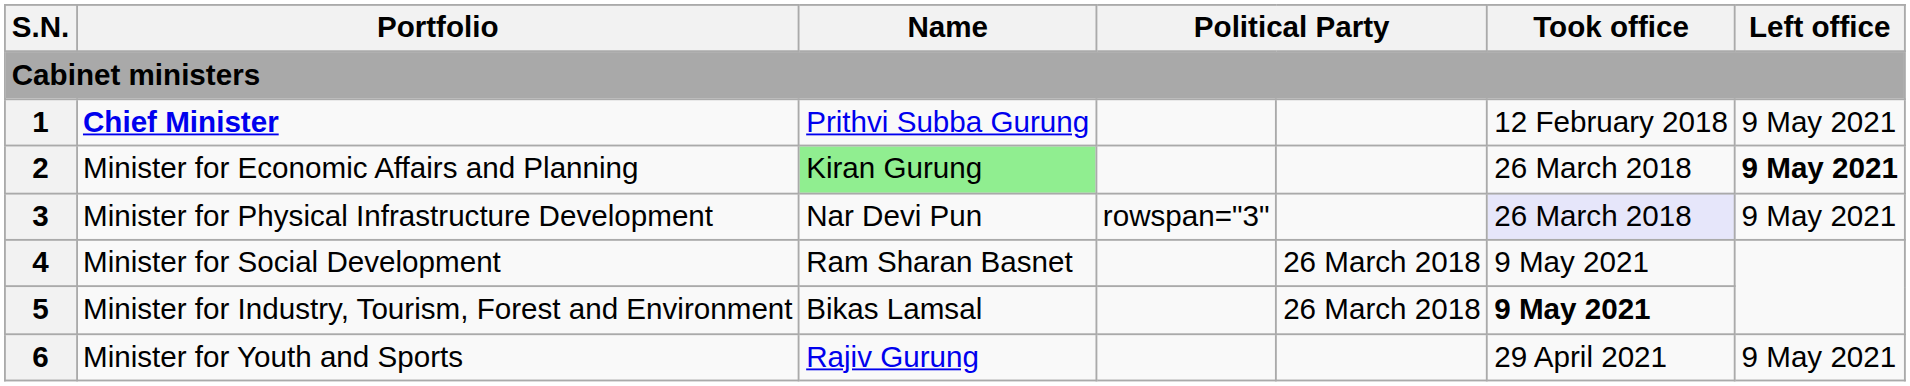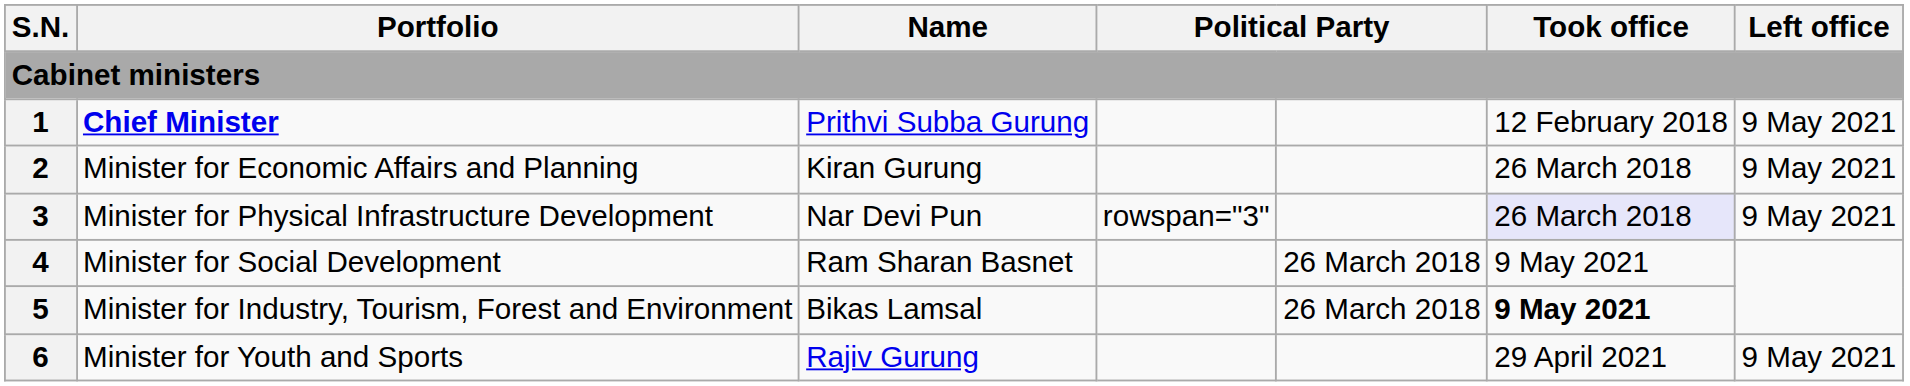(894, 168) lightgreen background -> (894, 168) no background
(1820, 168) bold -> (1819, 168) normal
